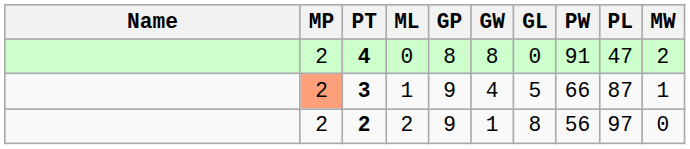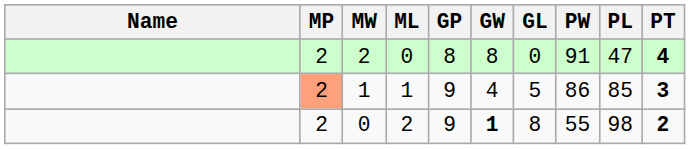columns swapped: (663, 22) <-> (364, 22)
(578, 91) 66 -> (578, 91) 86
(620, 91) 87 -> (620, 91) 85
(492, 126) normal -> (492, 126) bold
(578, 126) 56 -> (578, 126) 55
(620, 126) 97 -> (620, 126) 98
